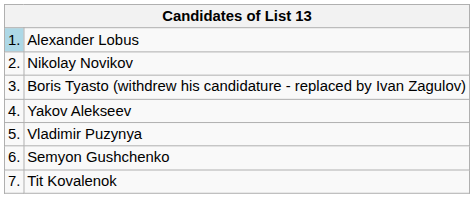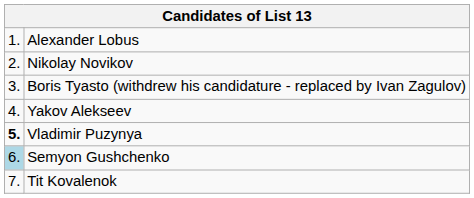(14, 39) lightblue background -> (14, 39) no background
(14, 134) normal -> (14, 134) bold
(14, 157) no background -> (14, 157) lightblue background
